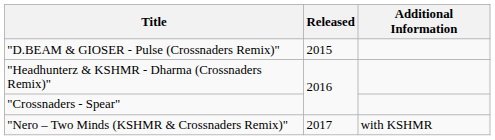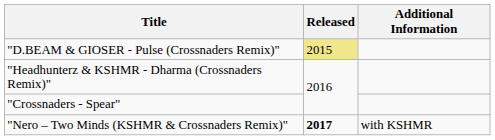(319, 49) no background -> (319, 49) khaki background
(319, 124) normal -> (319, 124) bold
